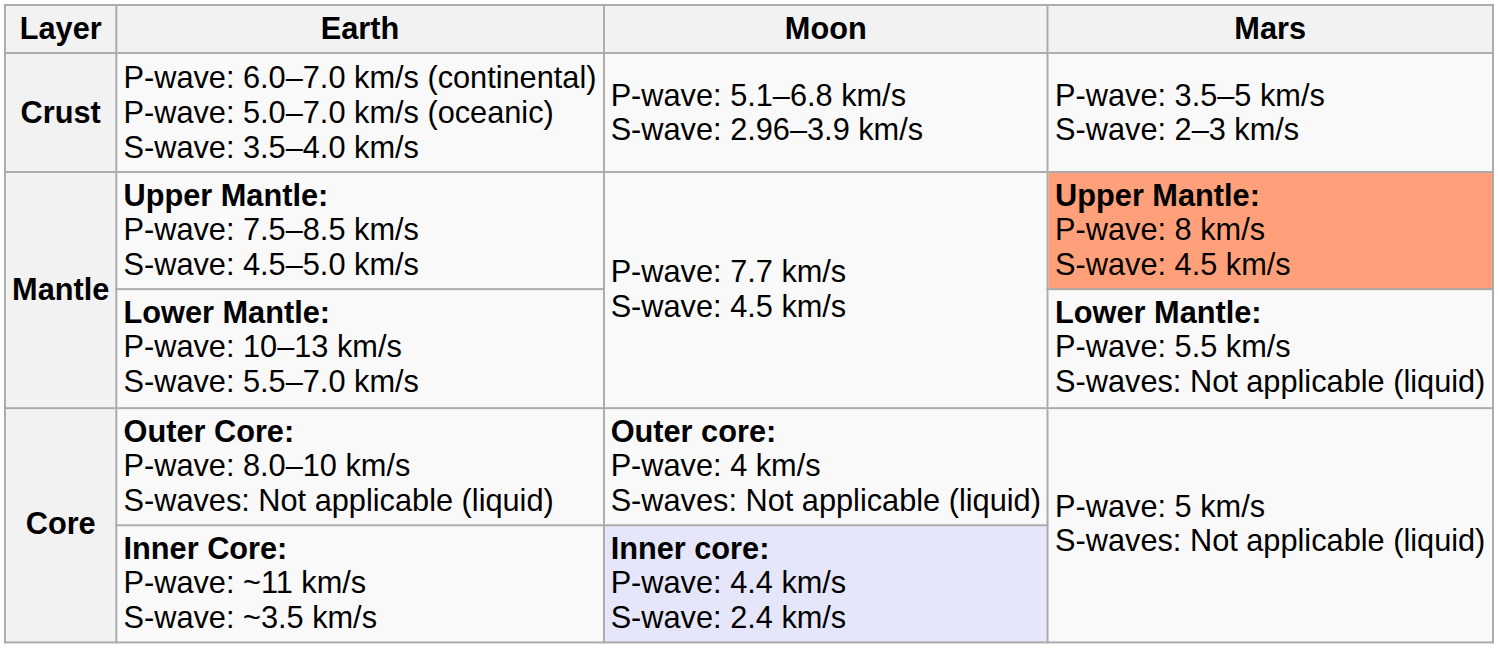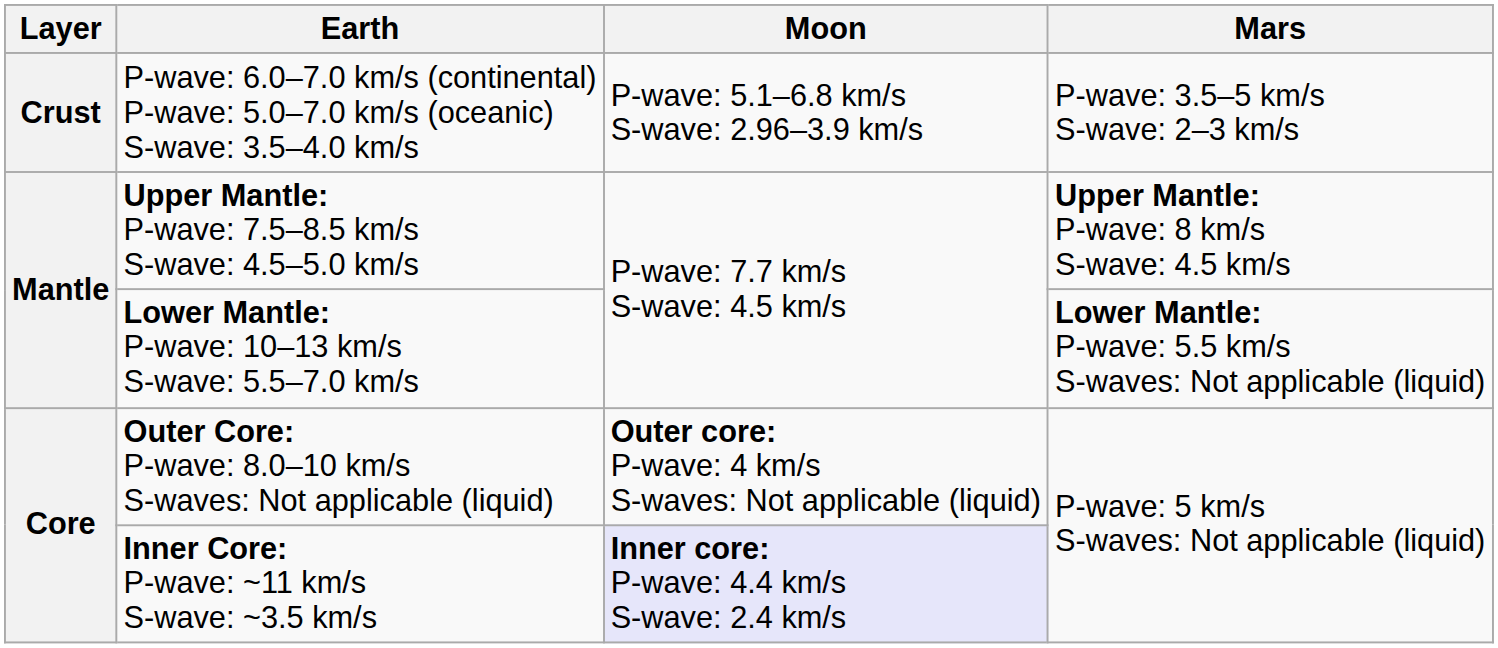(1173, 229) lightsalmon background -> (1173, 229) no background
